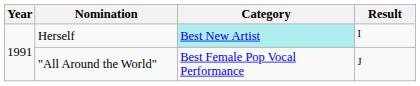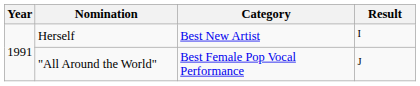(220, 35) paleturquoise background -> (220, 35) no background
